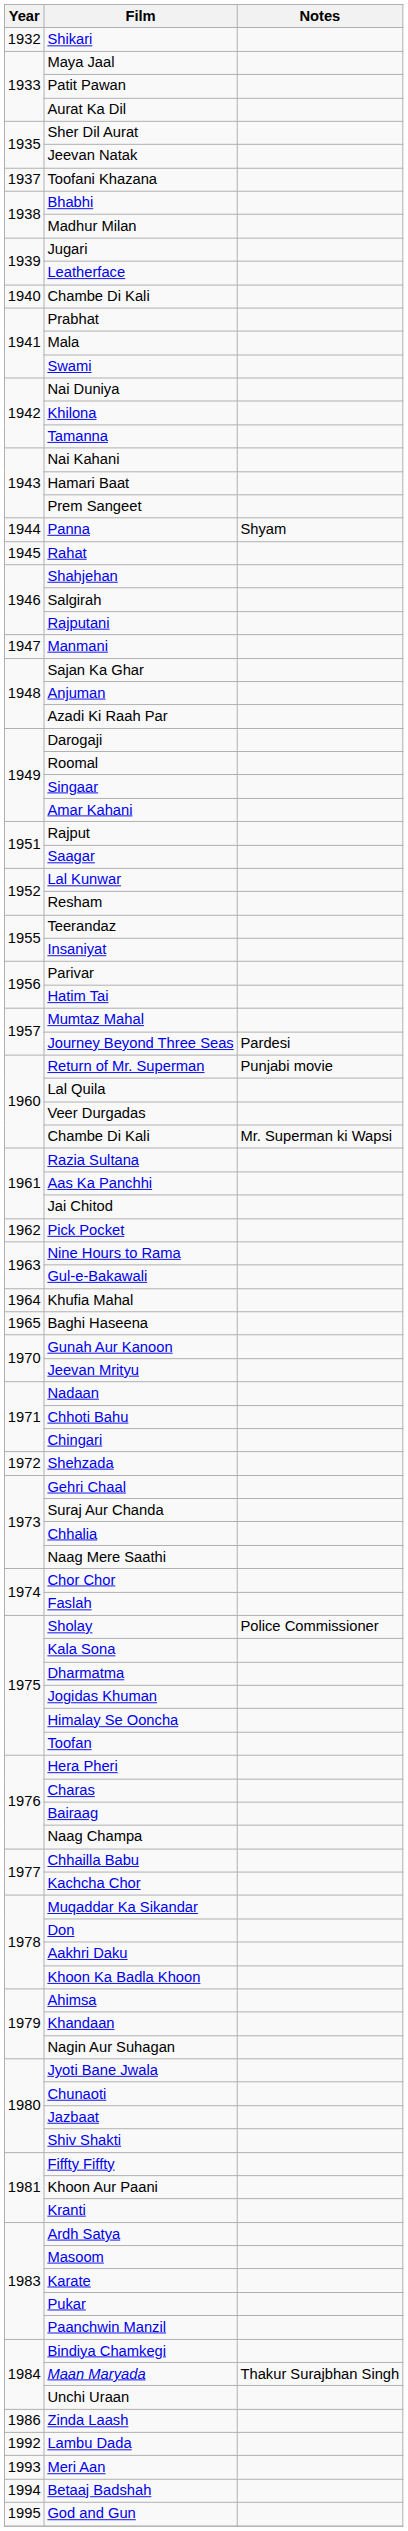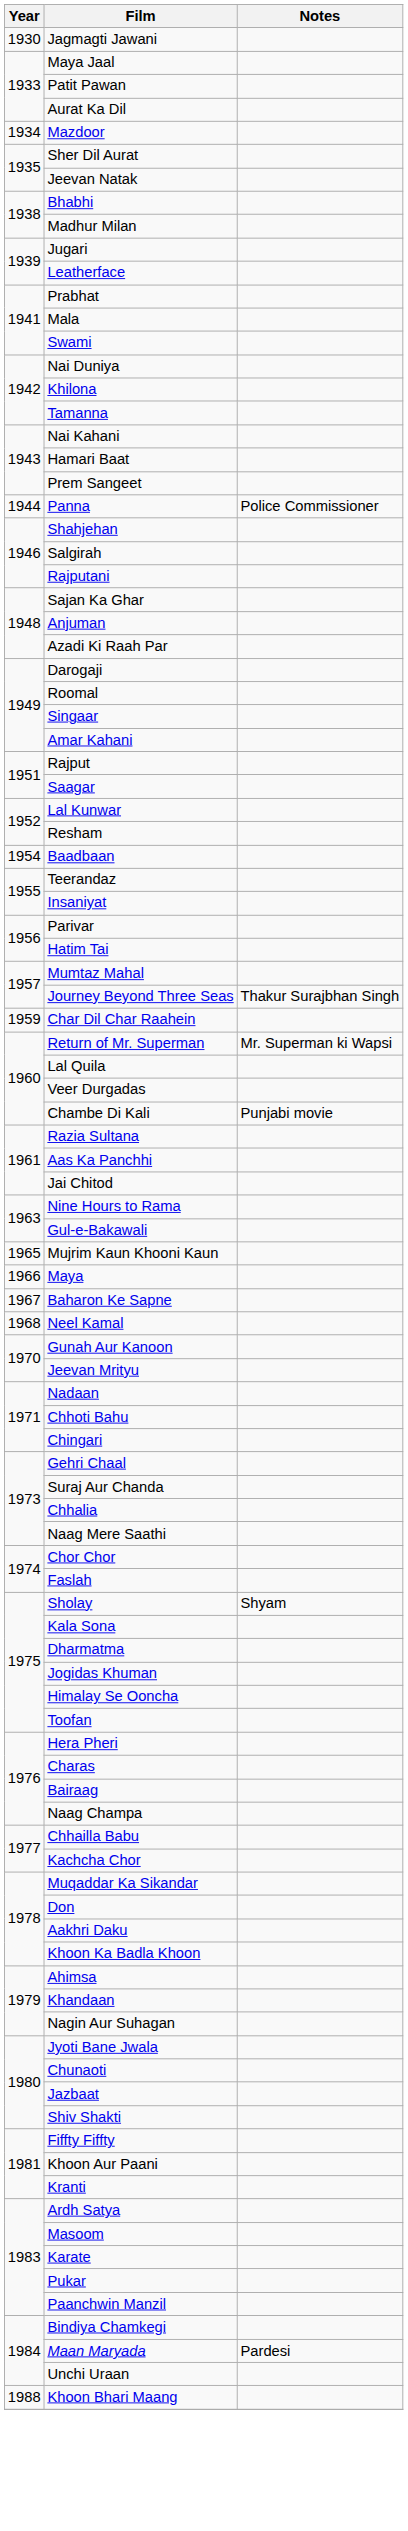+ row: (24, 39)
- row: (24, 39)
+ row: (24, 132)
- row: (24, 179)
- row: (24, 296)
(263, 529) Shyam -> (310, 506) Police Commissioner
- row: (24, 553)
- row: (24, 646)
+ row: (24, 856)
(265, 1043) Pardesi -> (320, 996) Thakur Surajbhan Singh
+ row: (24, 1020)
(287, 1066) Punjabi movie -> (316, 1043) Mr. Superman ki Wapsi
(316, 1136) Mr. Superman ki Wapsi -> (287, 1113) Punjabi movie
- row: (24, 1230)
- row: (24, 1300)
- row: (24, 1323)
+ row: (24, 1253)
+ row: (24, 1276)
+ row: (24, 1300)
+ row: (24, 1323)
- row: (24, 1463)
(310, 1626) Police Commissioner -> (263, 1603) Shyam
(320, 2374) Thakur Surajbhan Singh -> (265, 2350) Pardesi
- row: (24, 2420)
+ row: (24, 2397)
- row: (24, 2444)
- row: (24, 2467)
- row: (24, 2490)
- row: (24, 2514)
